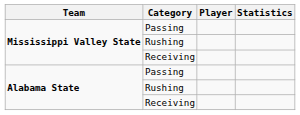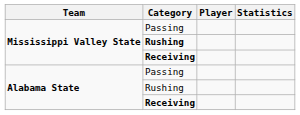(164, 42) normal -> (164, 42) bold
(170, 57) normal -> (170, 57) bold
(170, 102) normal -> (170, 102) bold
